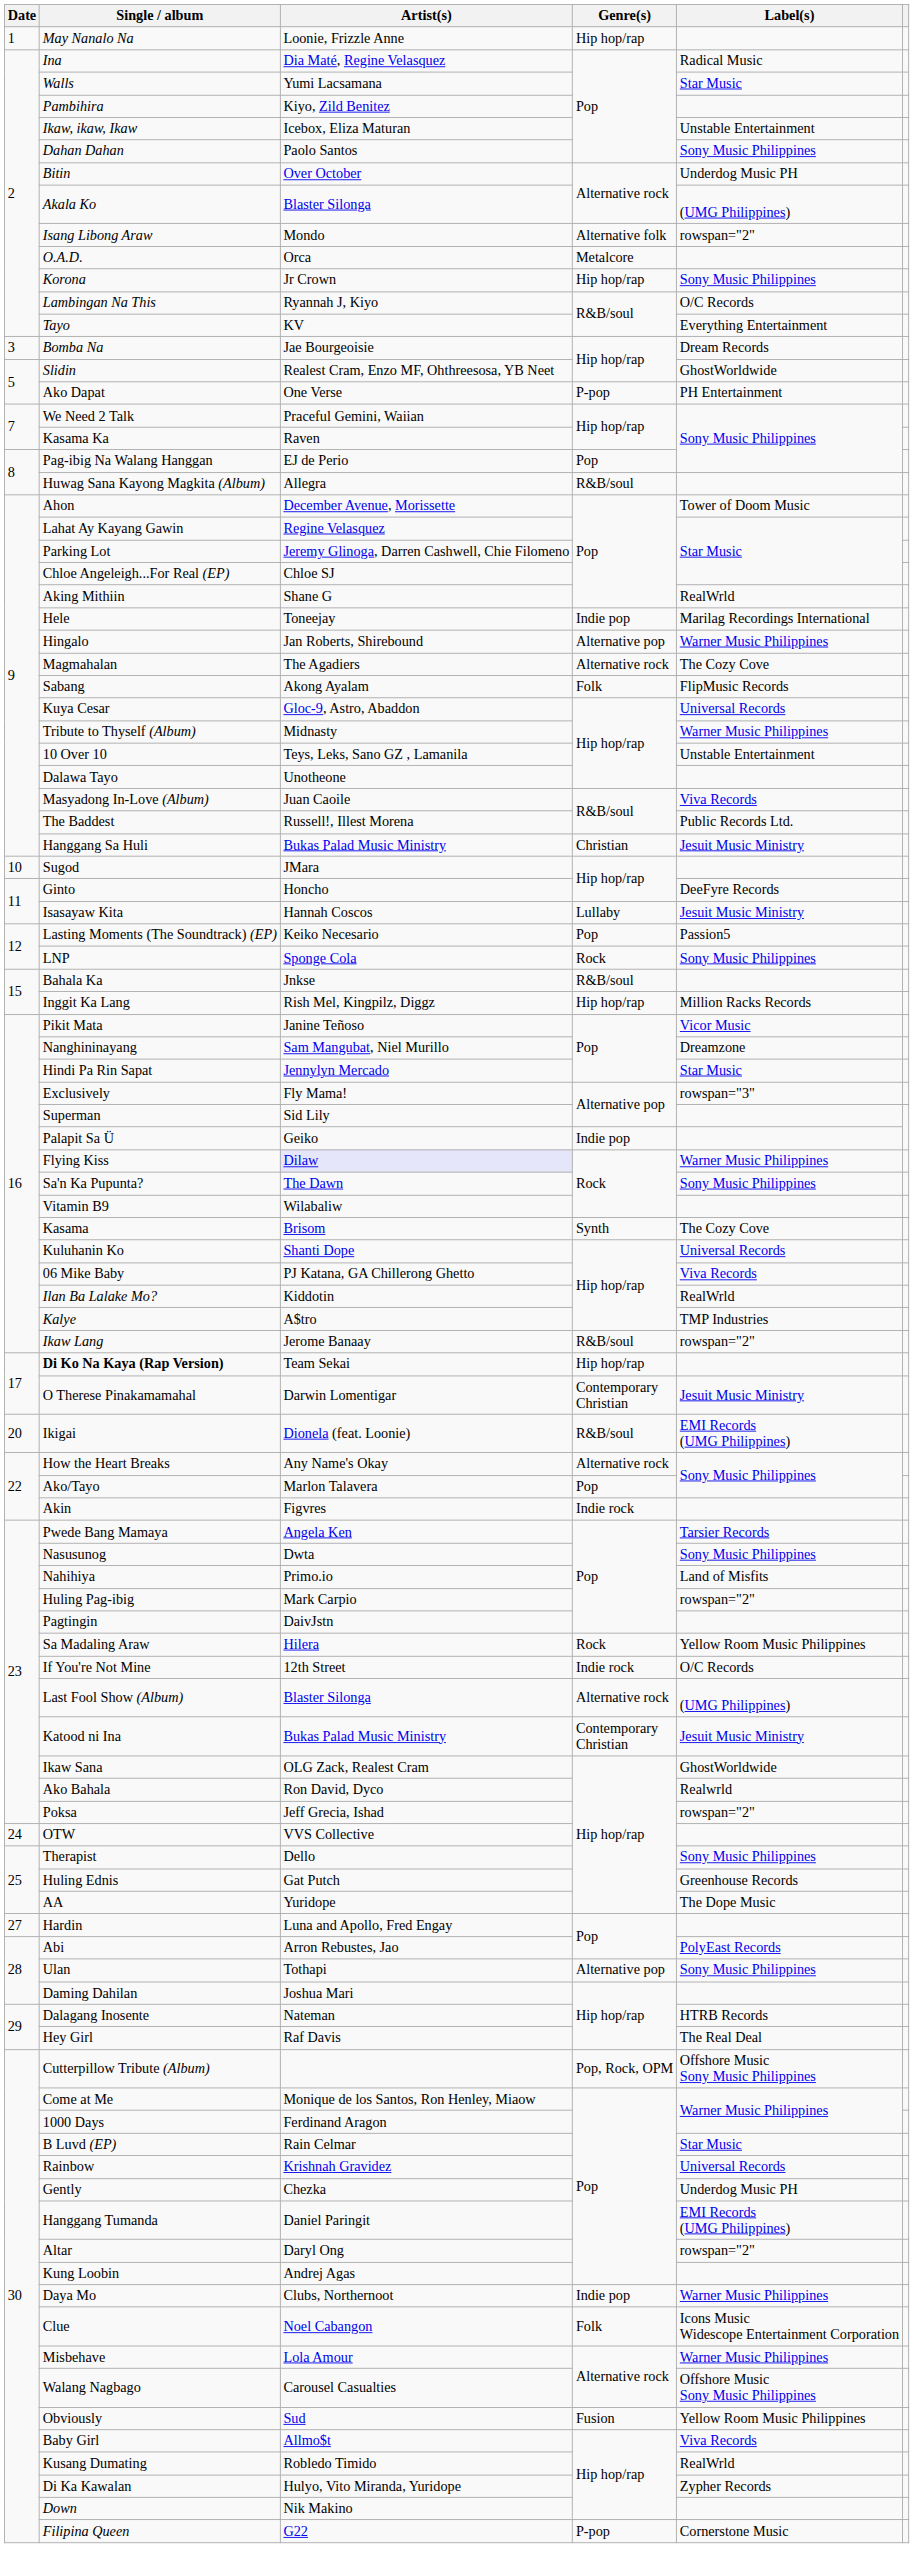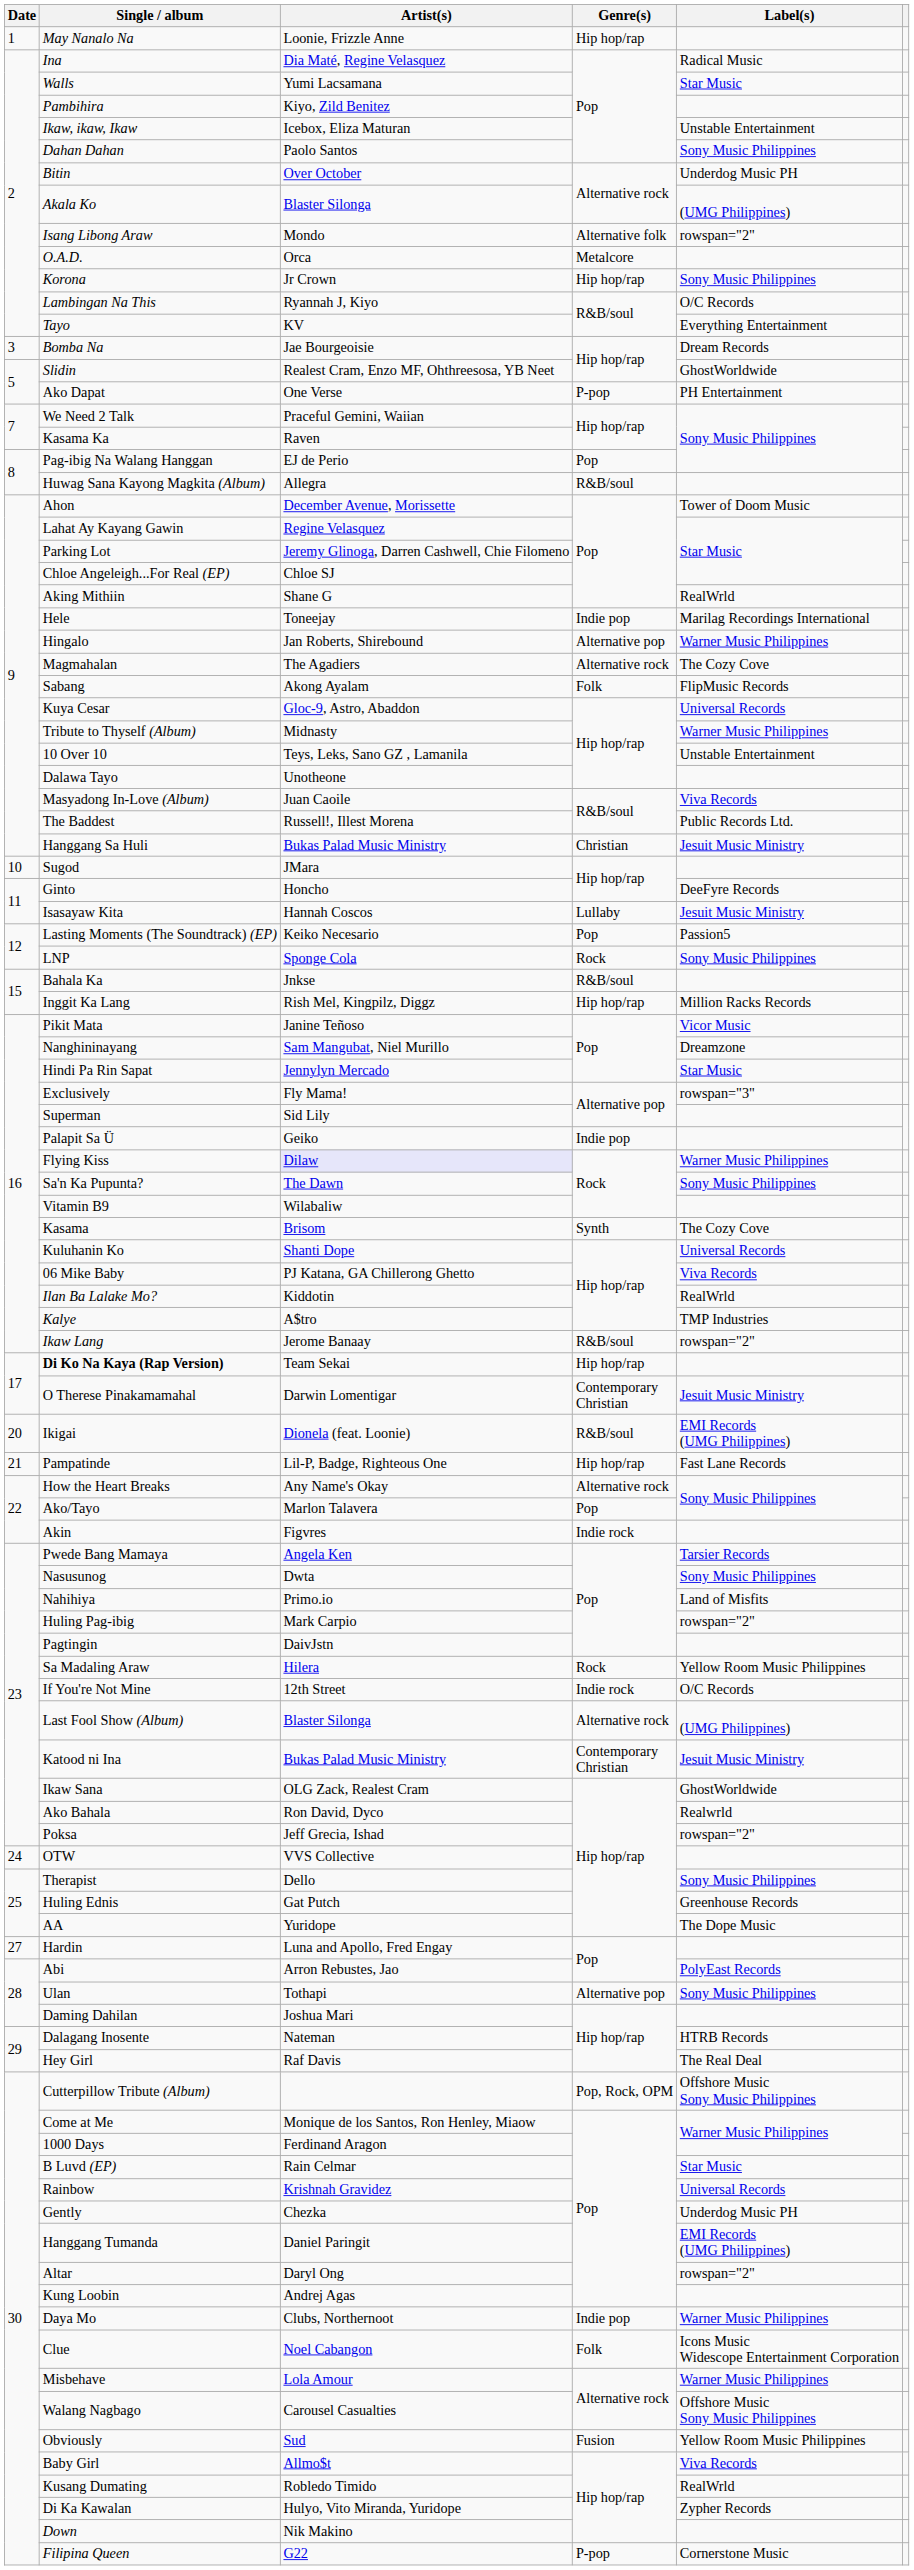+ row: (76, 1464)
